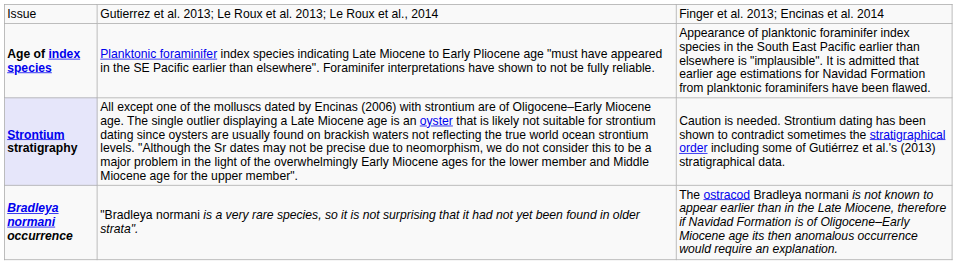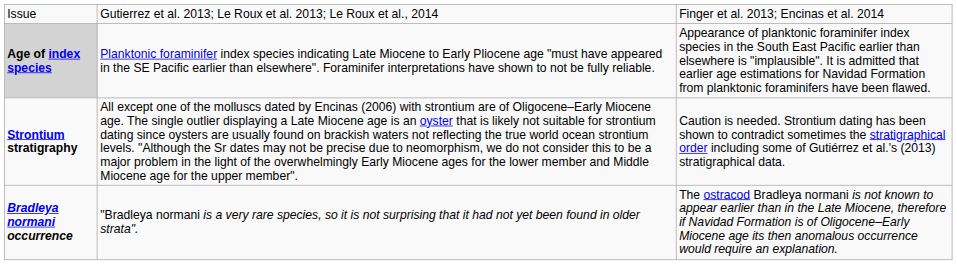(44, 60) no background -> (44, 60) lightgrey background
(42, 141) lavender background -> (42, 141) no background
